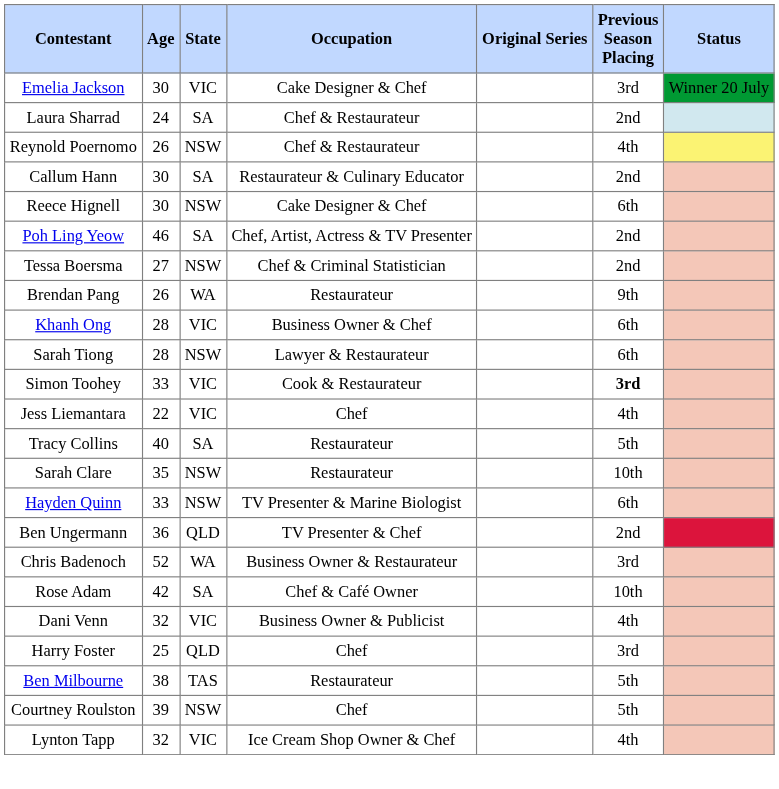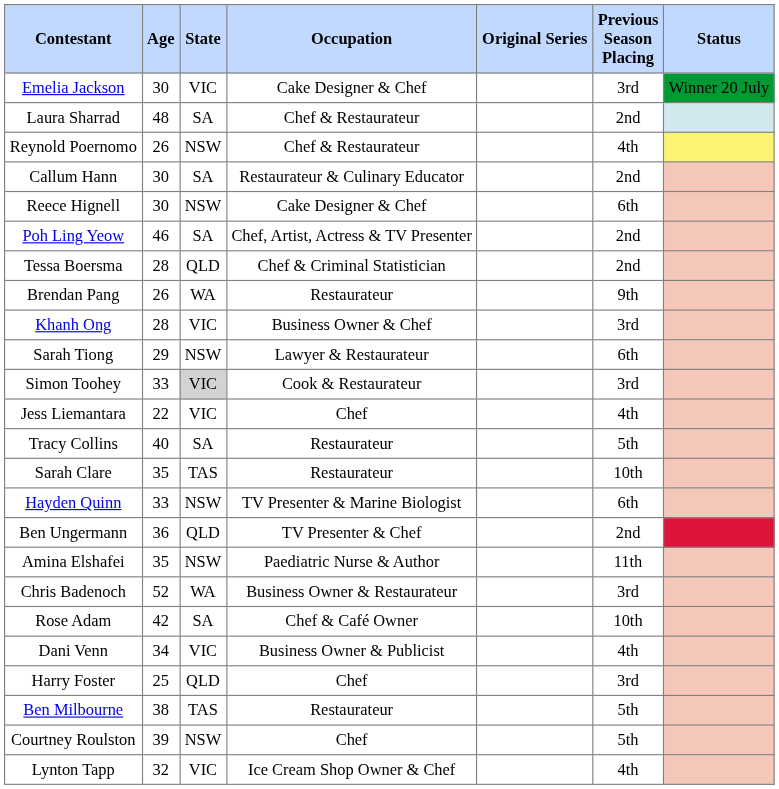(161, 117) 24 -> (161, 117) 48
(161, 265) 27 -> (161, 265) 28
(203, 265) NSW -> (203, 265) QLD
(628, 324) 6th -> (628, 324) 3rd
(161, 354) 28 -> (161, 354) 29
(203, 384) no background -> (203, 384) lightgrey background
(628, 384) bold -> (628, 384) normal
(203, 473) NSW -> (203, 473) TAS
+ row: (73, 561)
(161, 621) 32 -> (161, 650) 34
